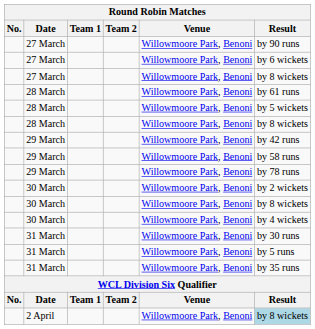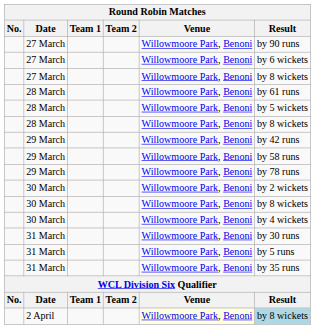(197, 316) no background -> (197, 316) lightyellow background
